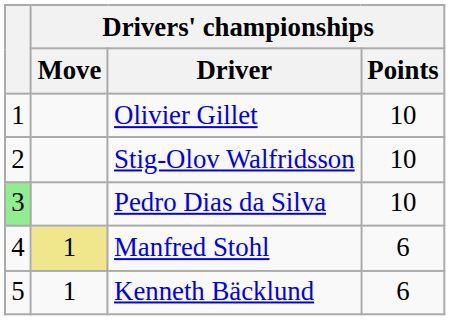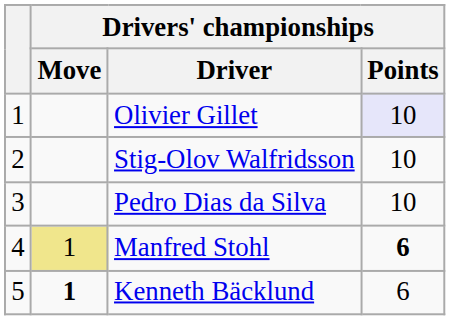(403, 114) no background -> (403, 114) lavender background
(18, 203) lightgreen background -> (18, 203) no background
(403, 247) normal -> (403, 247) bold
(69, 291) normal -> (69, 291) bold
